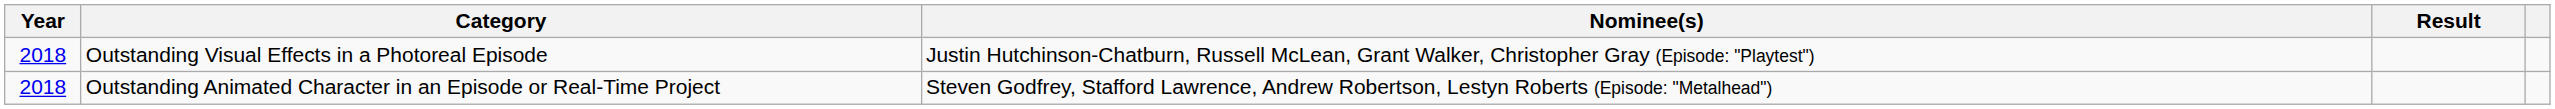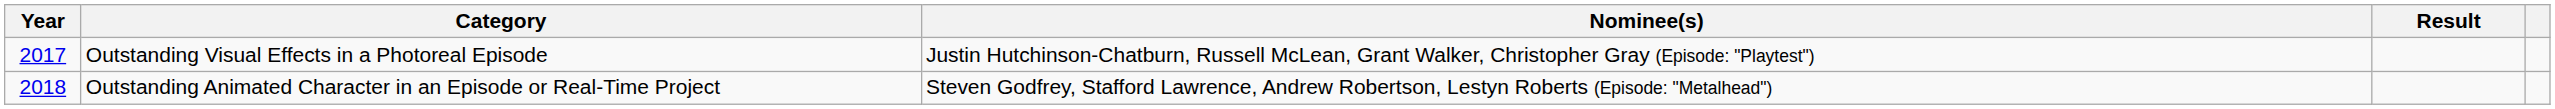(43, 54) 2018 -> (43, 54) 2017
